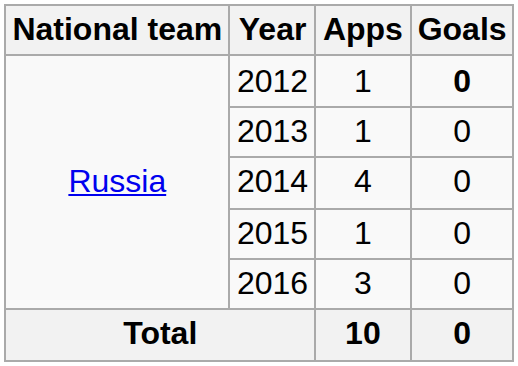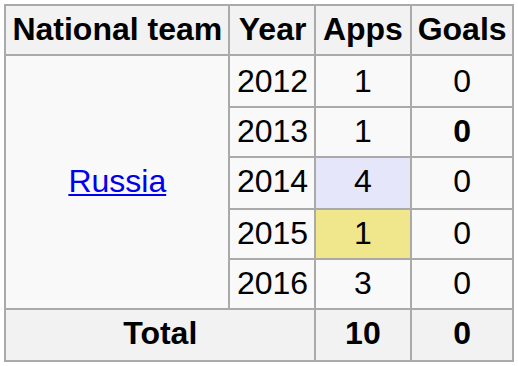(462, 80) bold -> (462, 80) normal
(462, 131) normal -> (462, 131) bold
(363, 182) no background -> (363, 182) lavender background
(363, 232) no background -> (363, 232) khaki background
